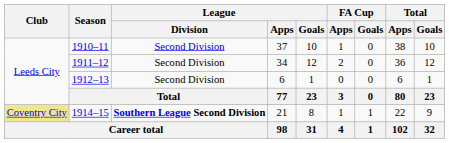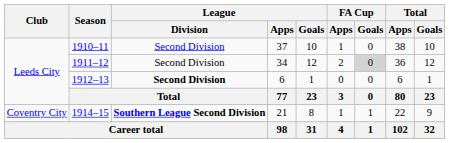(370, 63) no background -> (370, 63) lightgrey background
(189, 79) normal -> (189, 79) bold
(37, 113) khaki background -> (37, 113) no background
